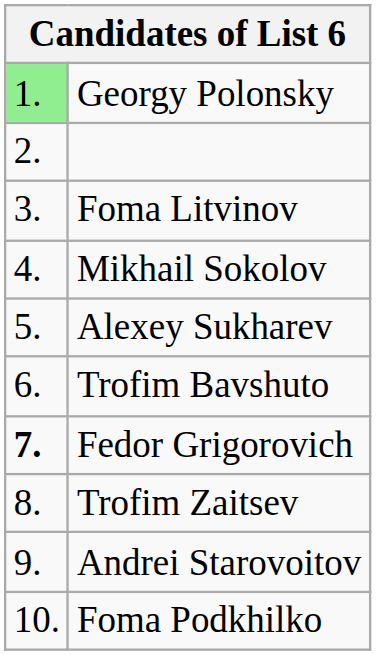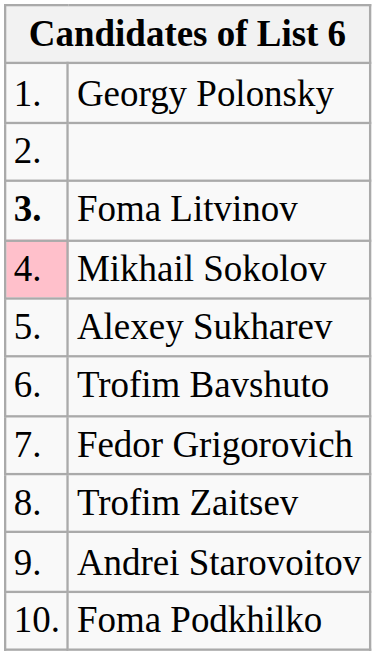(28, 92) lightgreen background -> (28, 92) no background
(28, 209) normal -> (28, 209) bold
(28, 268) no background -> (28, 268) pink background
(28, 444) bold -> (28, 444) normal
